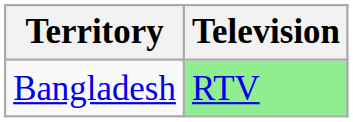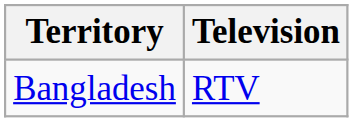(226, 87) lightgreen background -> (226, 87) no background
